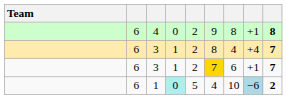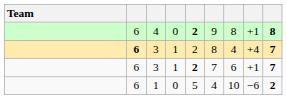(195, 31) normal -> (195, 31) bold
(136, 49) normal -> (136, 49) bold
(195, 67) normal -> (195, 67) bold
(214, 67) gold background -> (214, 67) no background
(175, 85) paleturquoise background -> (175, 85) no background
(253, 85) lightblue background -> (253, 85) no background
